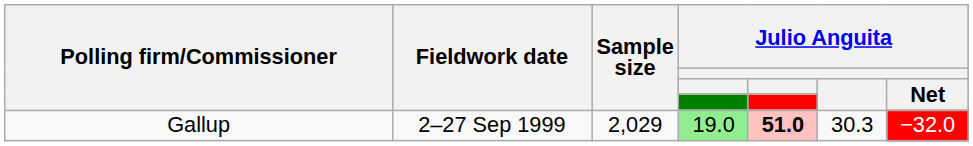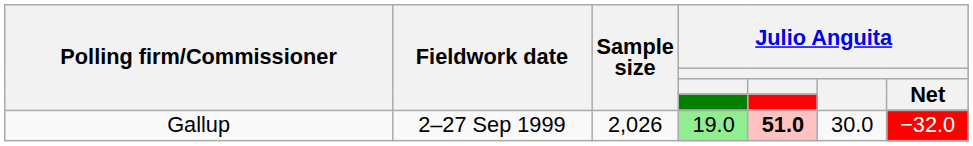(635, 126) 2,029 -> (635, 126) 2,026
(852, 126) 30.3 -> (852, 126) 30.0
